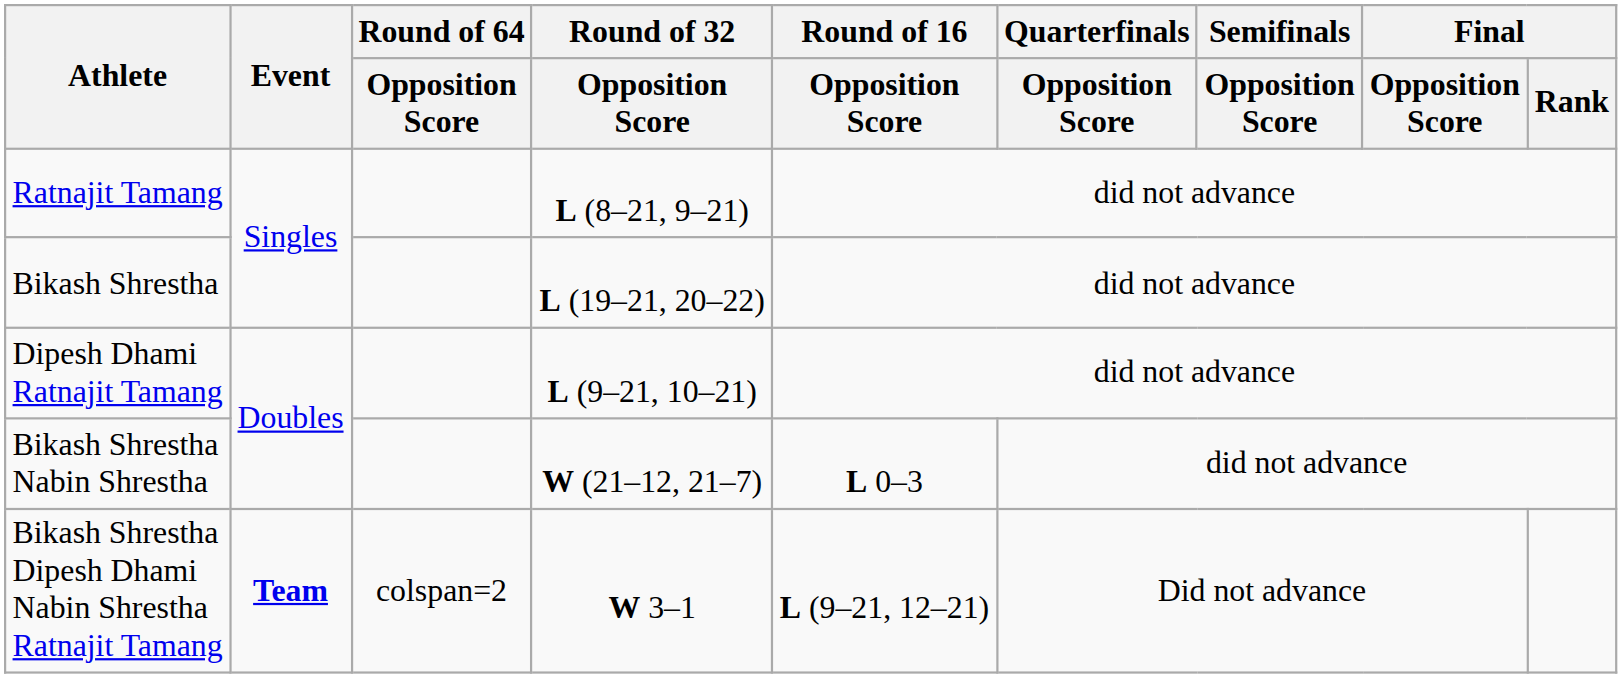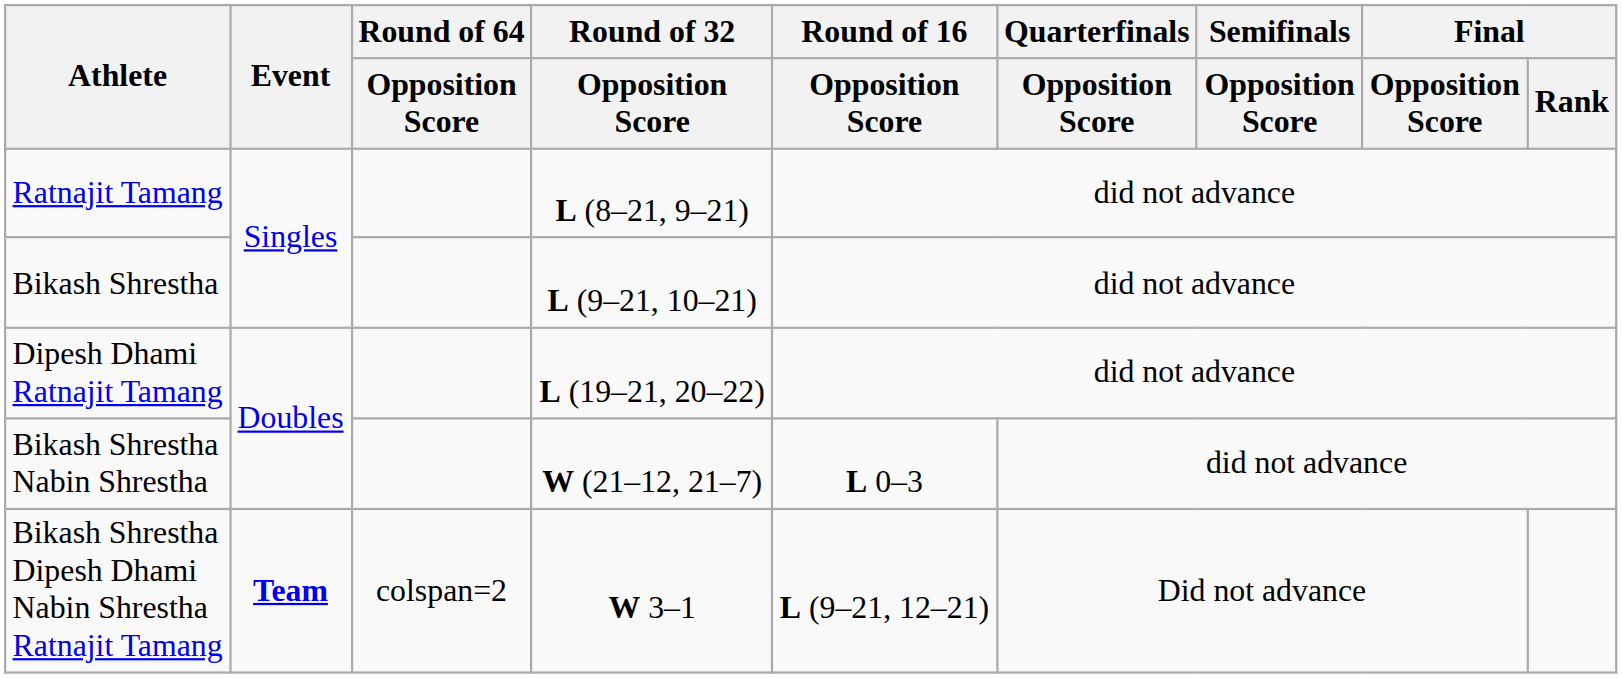(652, 301) L (19–21, 20–22) -> (652, 301) L (9–21, 10–21)
(652, 391) L (9–21, 10–21) -> (652, 391) L (19–21, 20–22)
